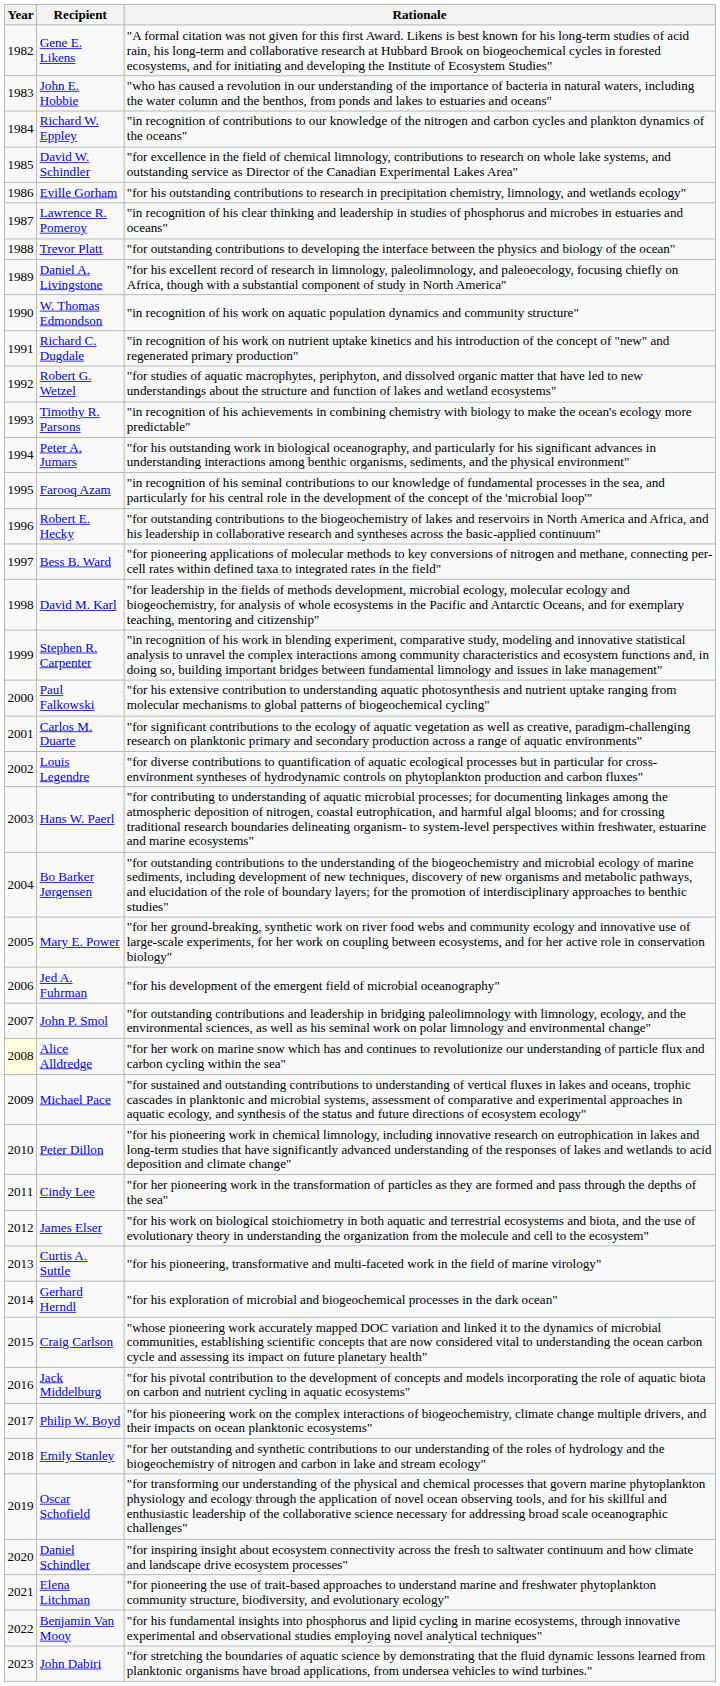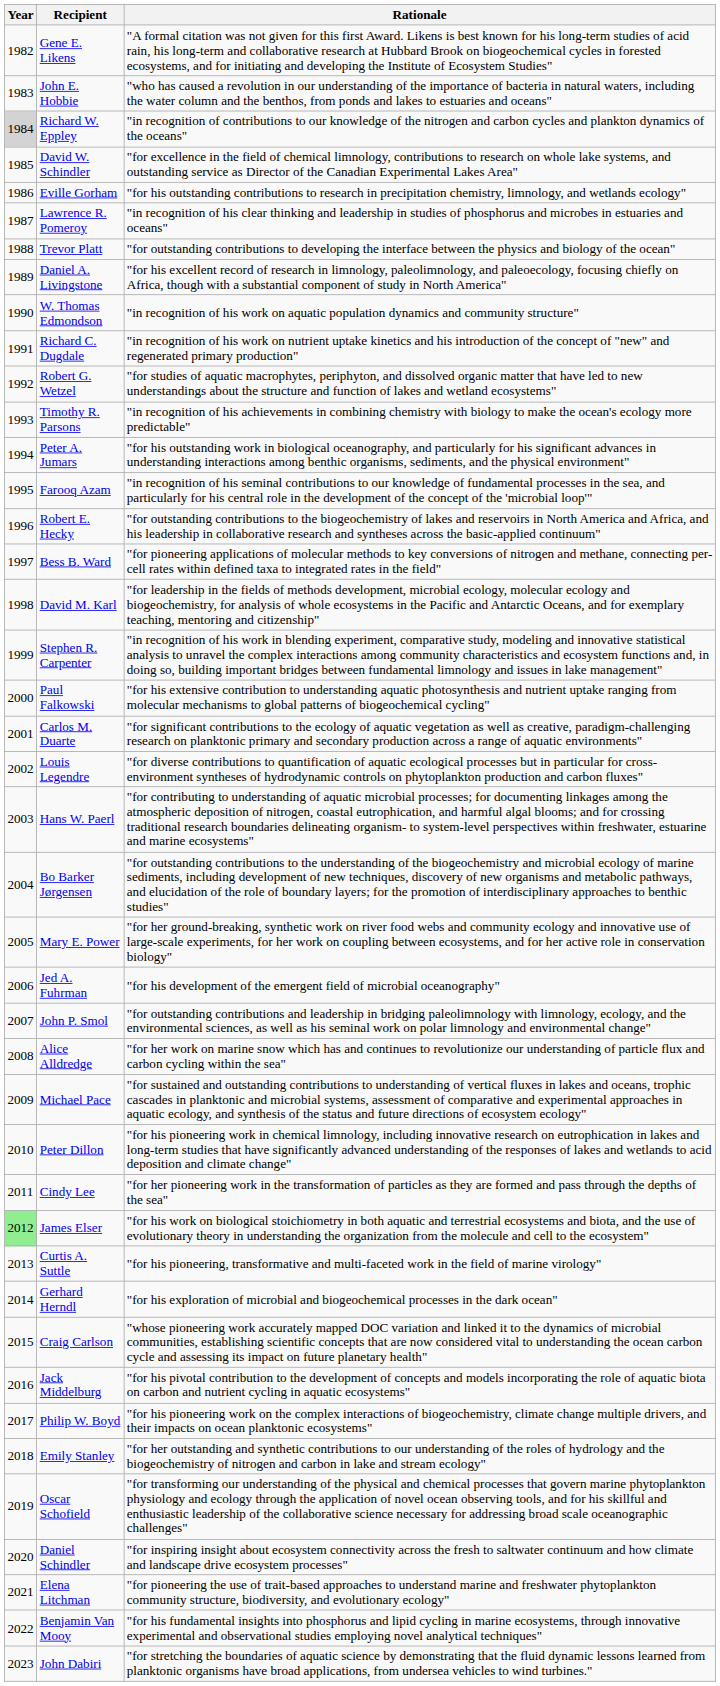(21, 128) no background -> (21, 128) lightgrey background
(21, 1056) lightyellow background -> (21, 1056) no background
(21, 1228) no background -> (21, 1228) lightgreen background
